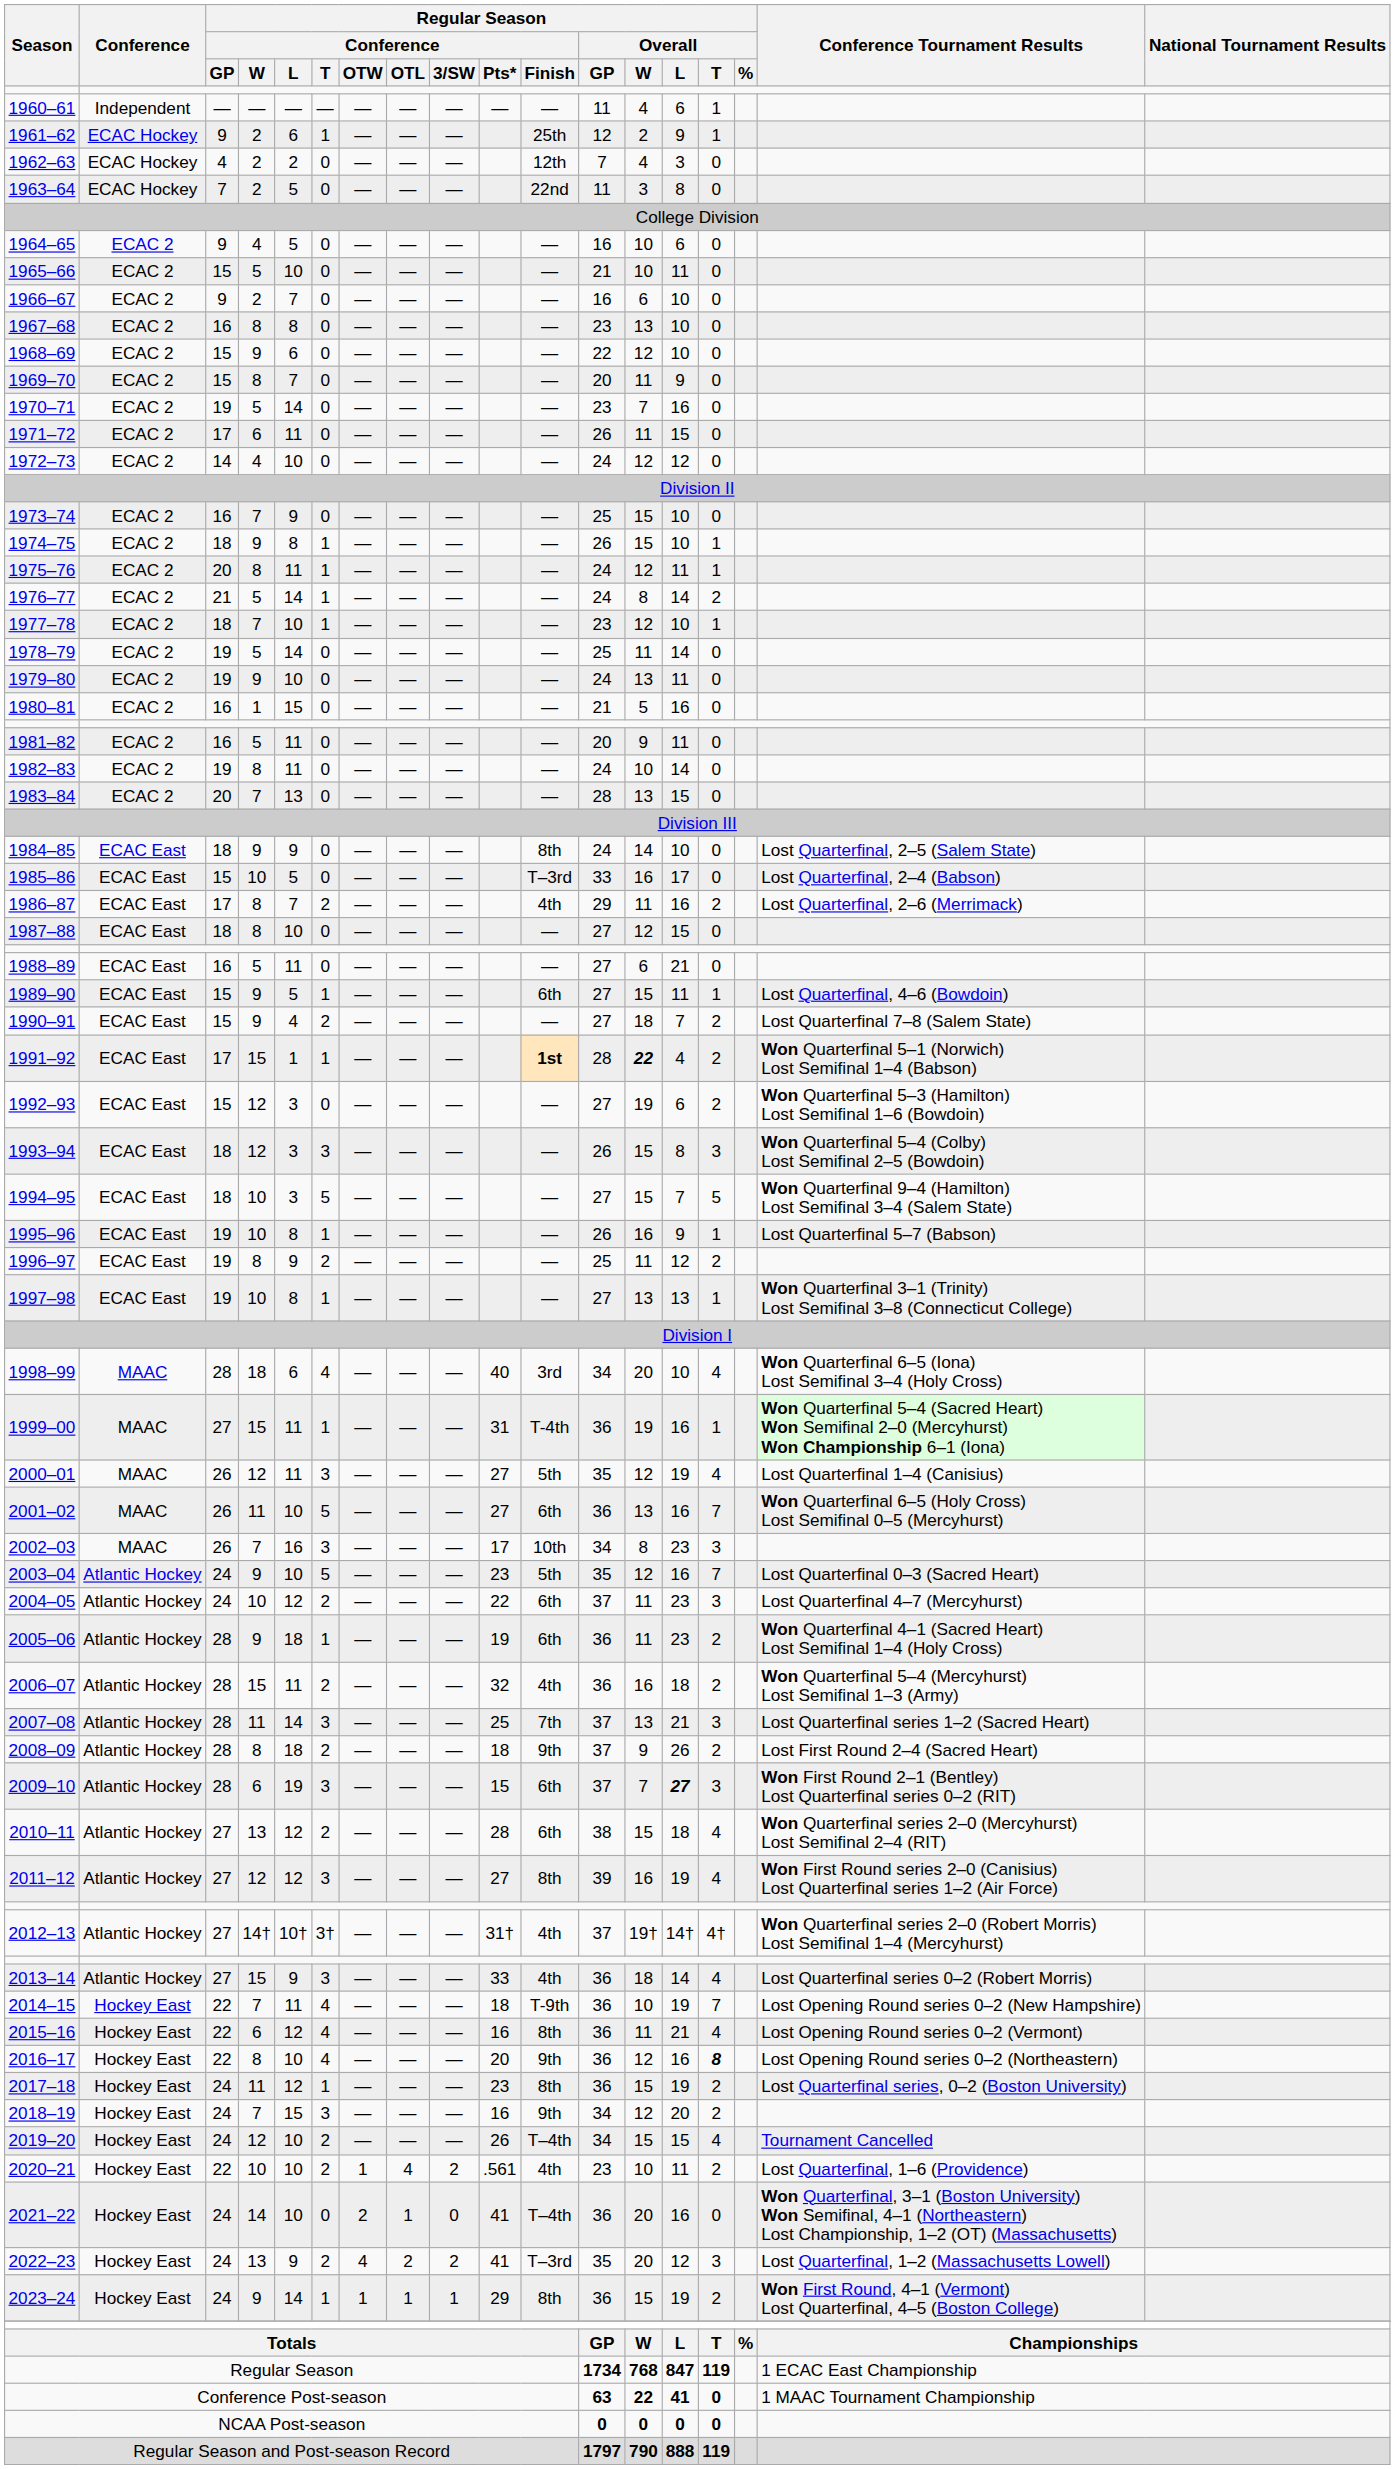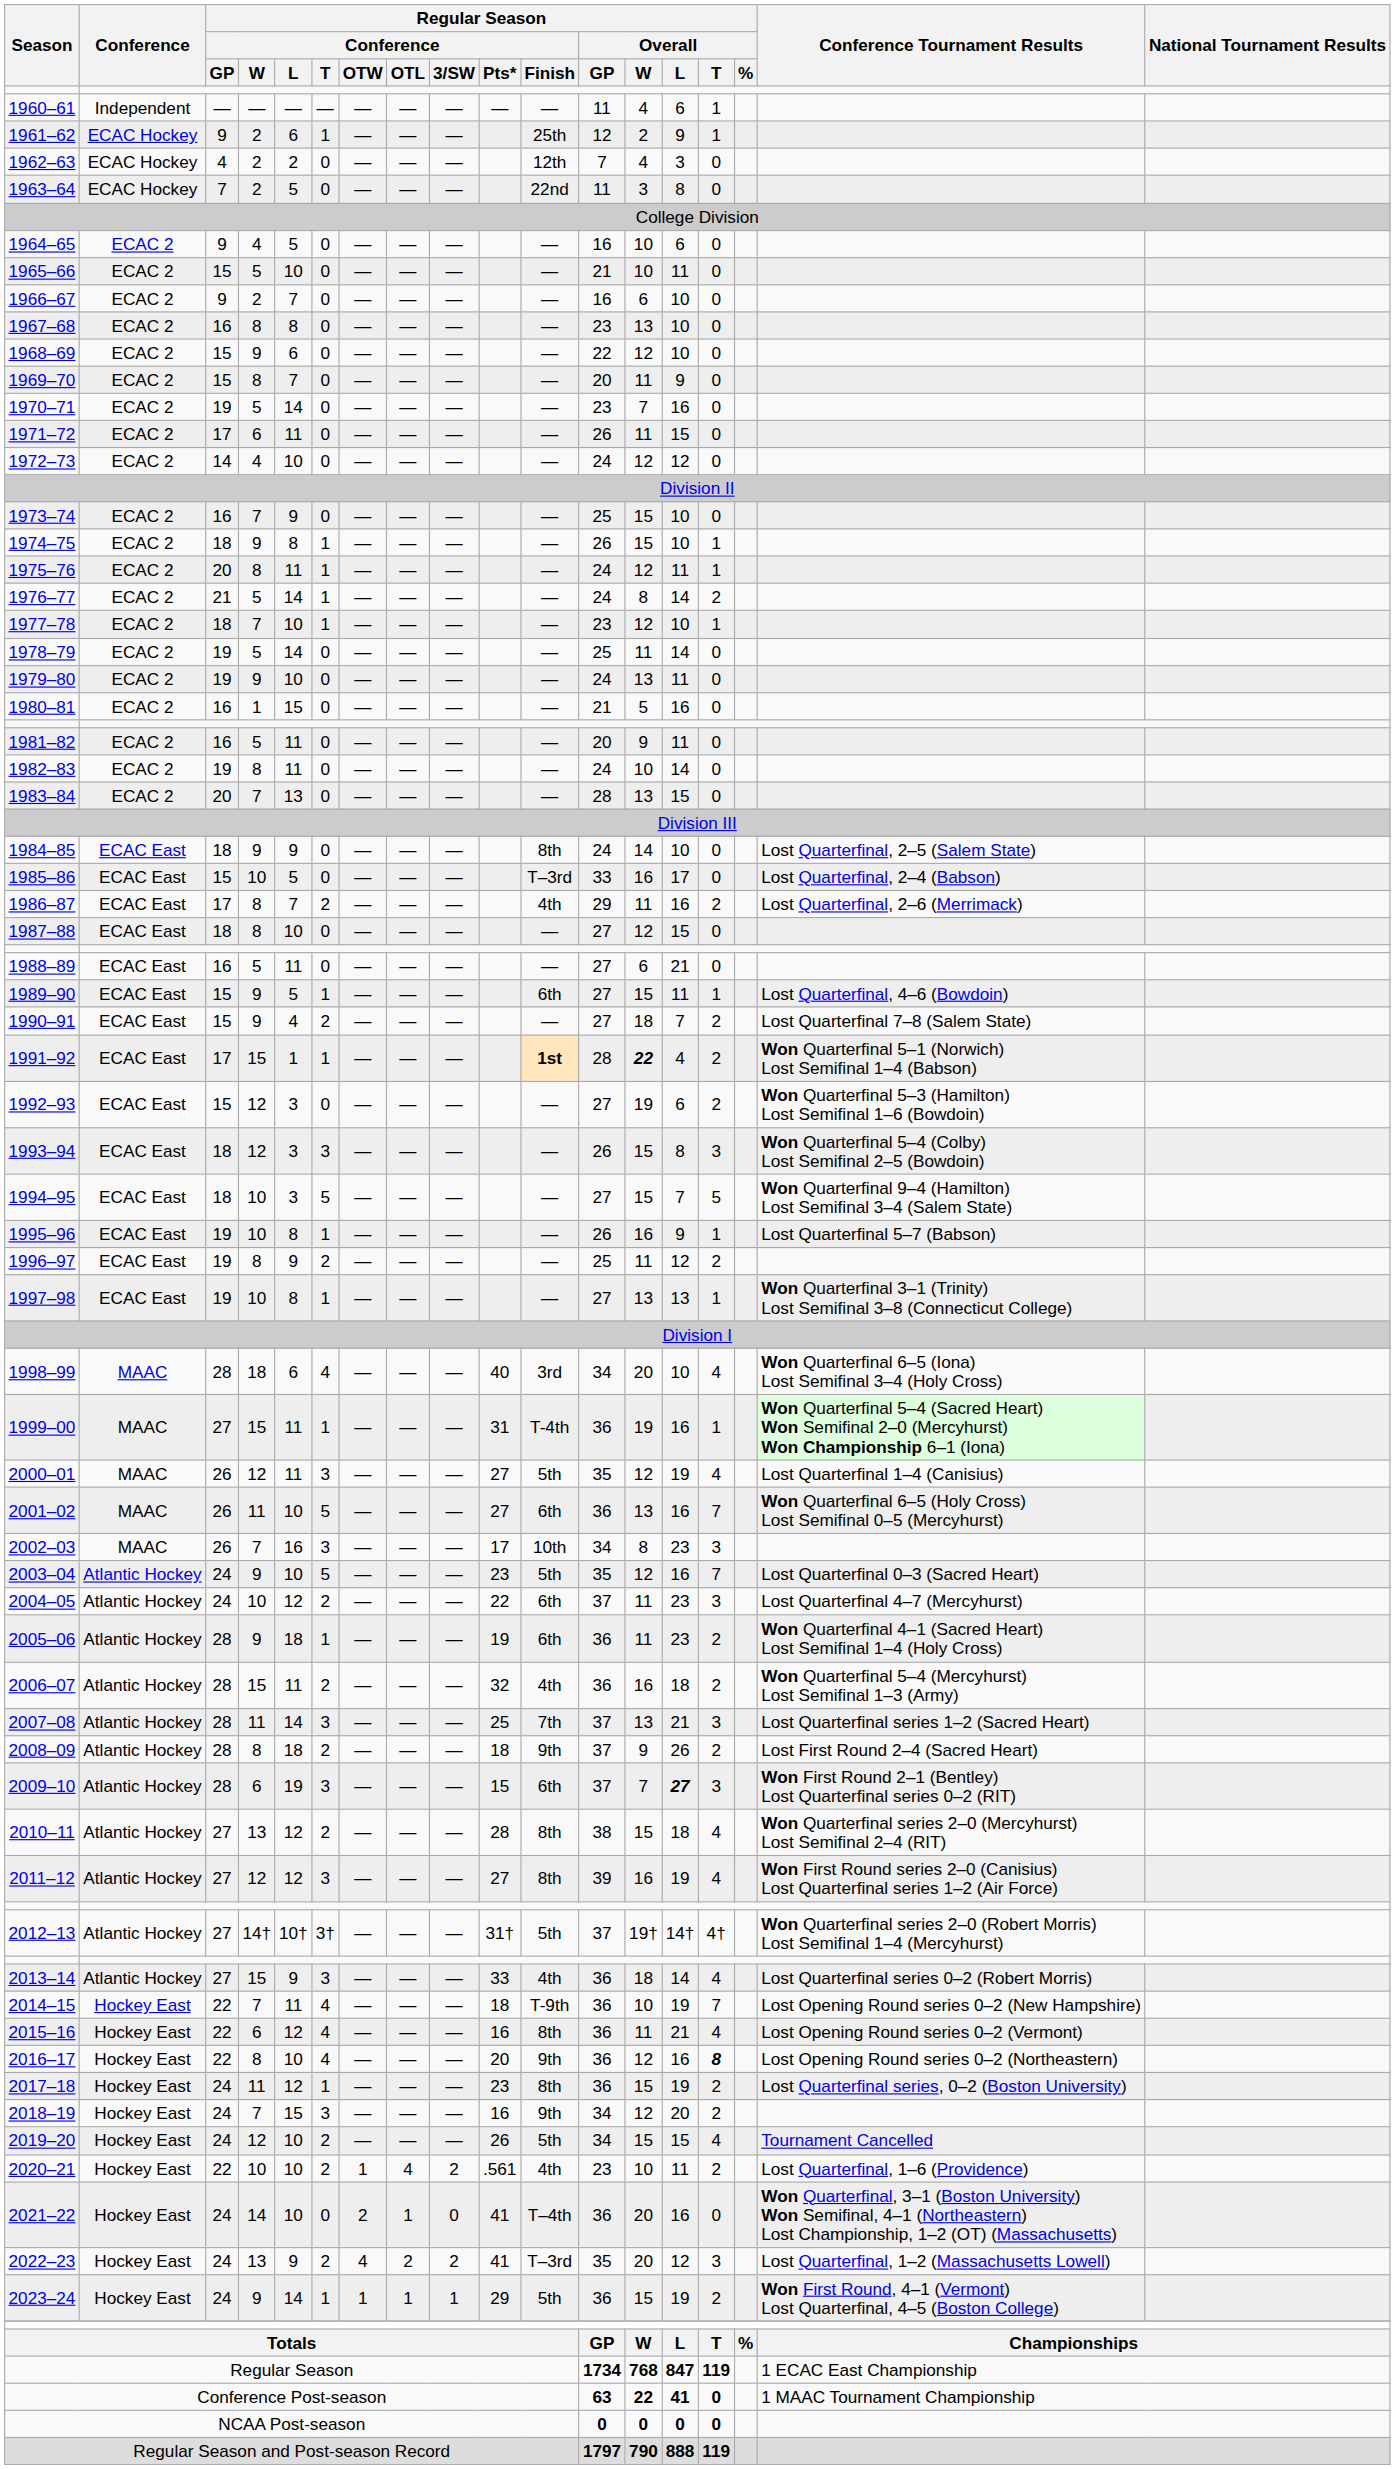(550, 1832) 6th -> (550, 1832) 8th
(550, 1933) 4th -> (550, 1933) 5th
(550, 2141) T–4th -> (550, 2141) 5th
(550, 2298) 8th -> (550, 2298) 5th
